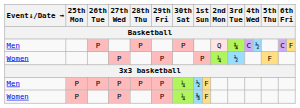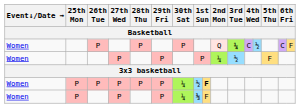(13, 45) Men -> (18, 45) Women
(13, 84) Men -> (18, 84) Women
(206, 84) normal -> (206, 84) bold
